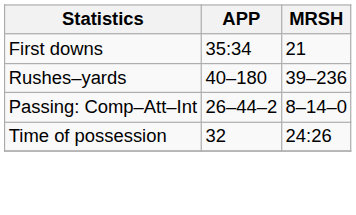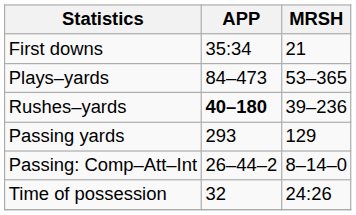+ row: (59, 77)
(236, 77) normal -> (236, 107) bold
+ row: (67, 136)
